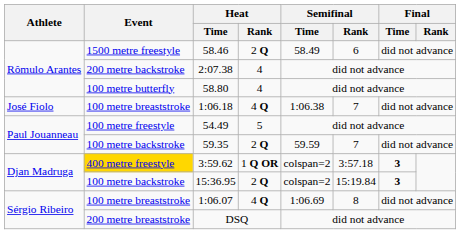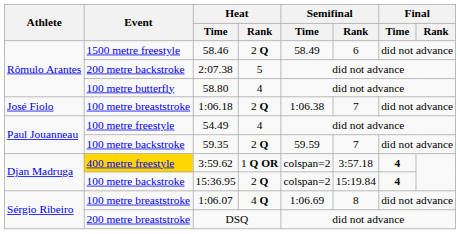(260, 69) 4 -> (260, 69) 5
(260, 107) 4 Q -> (260, 107) 2 Q
(260, 125) 5 -> (260, 125) 4
(397, 163) 3 -> (397, 163) 4
(397, 182) 3 -> (397, 182) 4
